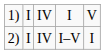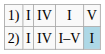(92, 37) no background -> (92, 37) lightblue background
